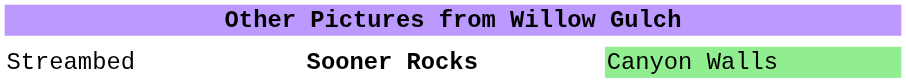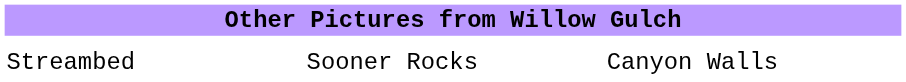(392, 62) bold -> (392, 62) normal
(692, 62) lightgreen background -> (692, 62) no background
